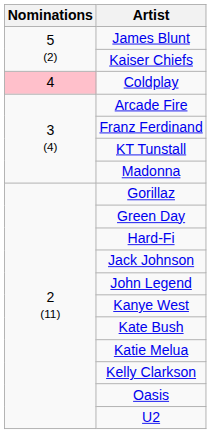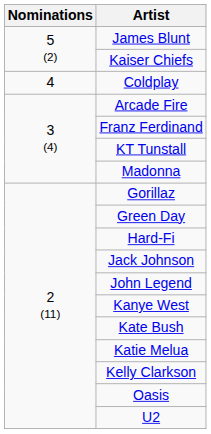(50, 82) pink background -> (50, 82) no background
